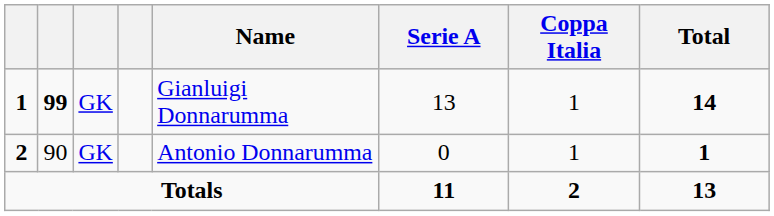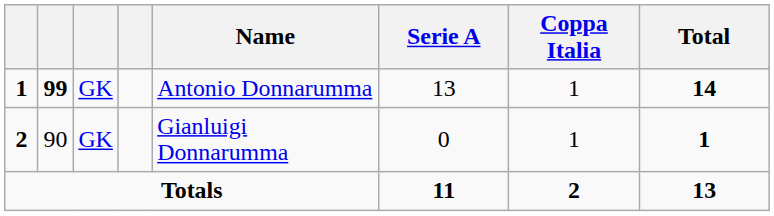(223, 101) Gianluigi Donnarumma -> (265, 88) Antonio Donnarumma
(265, 152) Antonio Donnarumma -> (223, 139) Gianluigi Donnarumma
